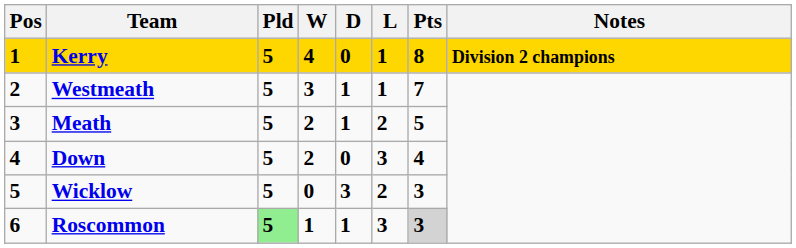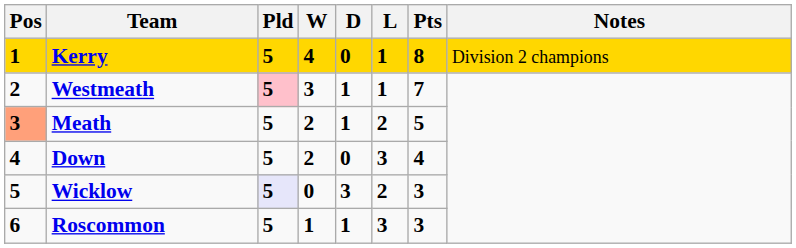(533, 55) bold -> (530, 56) normal
(268, 89) no background -> (268, 89) pink background
(15, 123) no background -> (15, 123) lightsalmon background
(268, 191) no background -> (268, 191) lavender background
(268, 225) lightgreen background -> (268, 225) no background
(419, 225) lightgrey background -> (419, 225) no background
